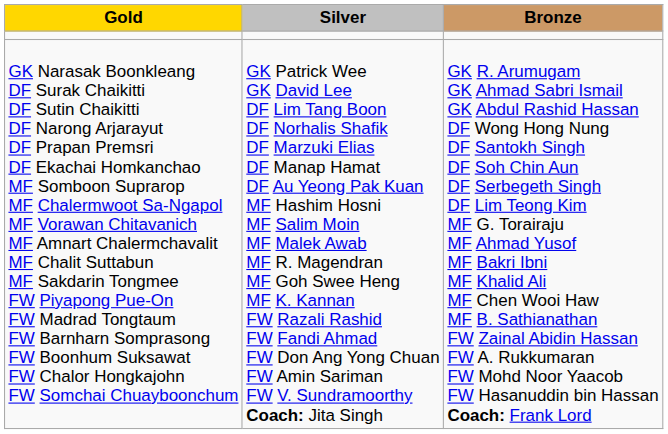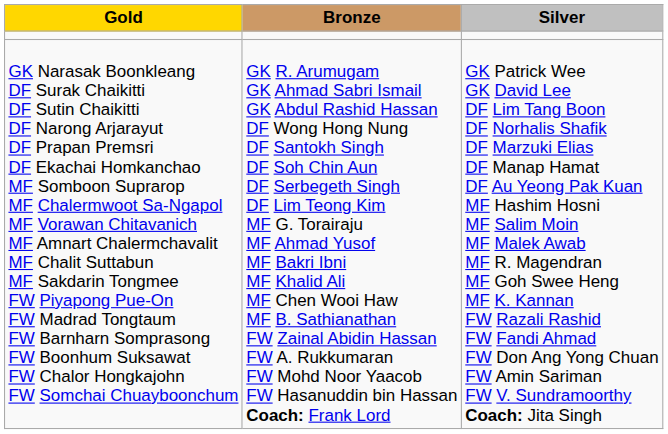columns swapped: (343, 17) <-> (553, 17)
